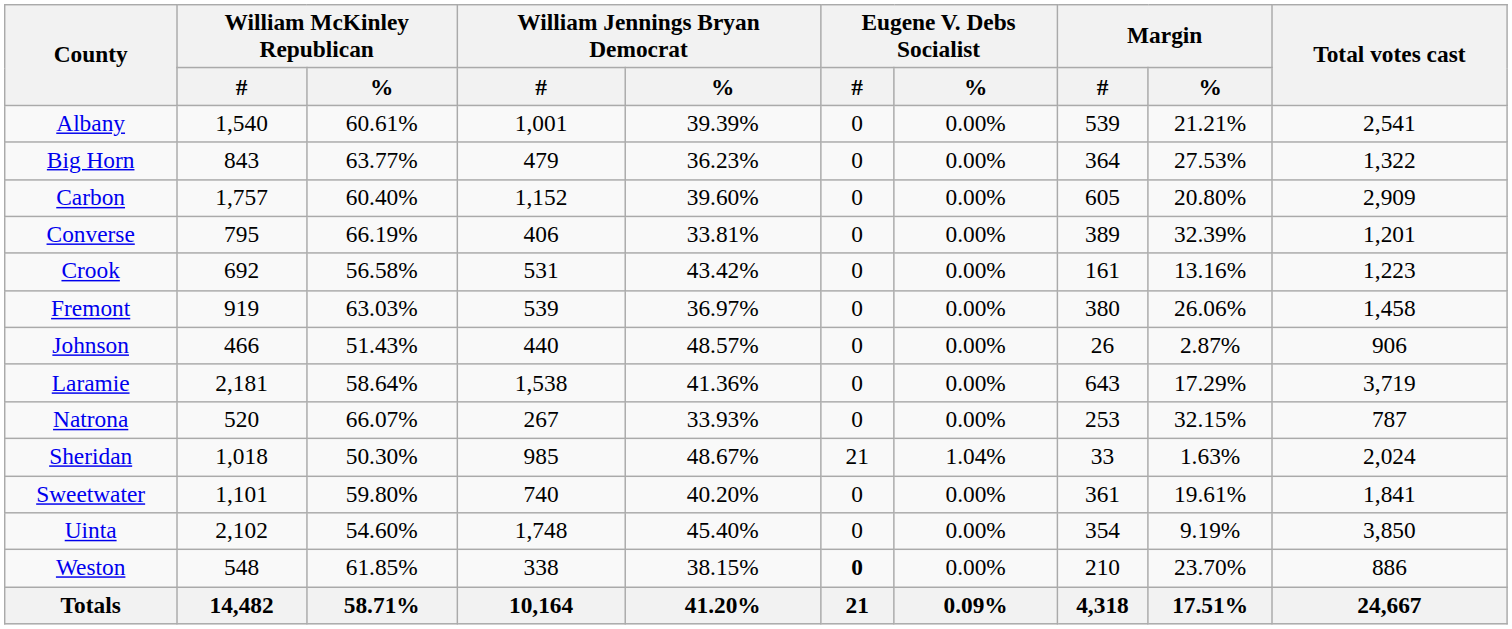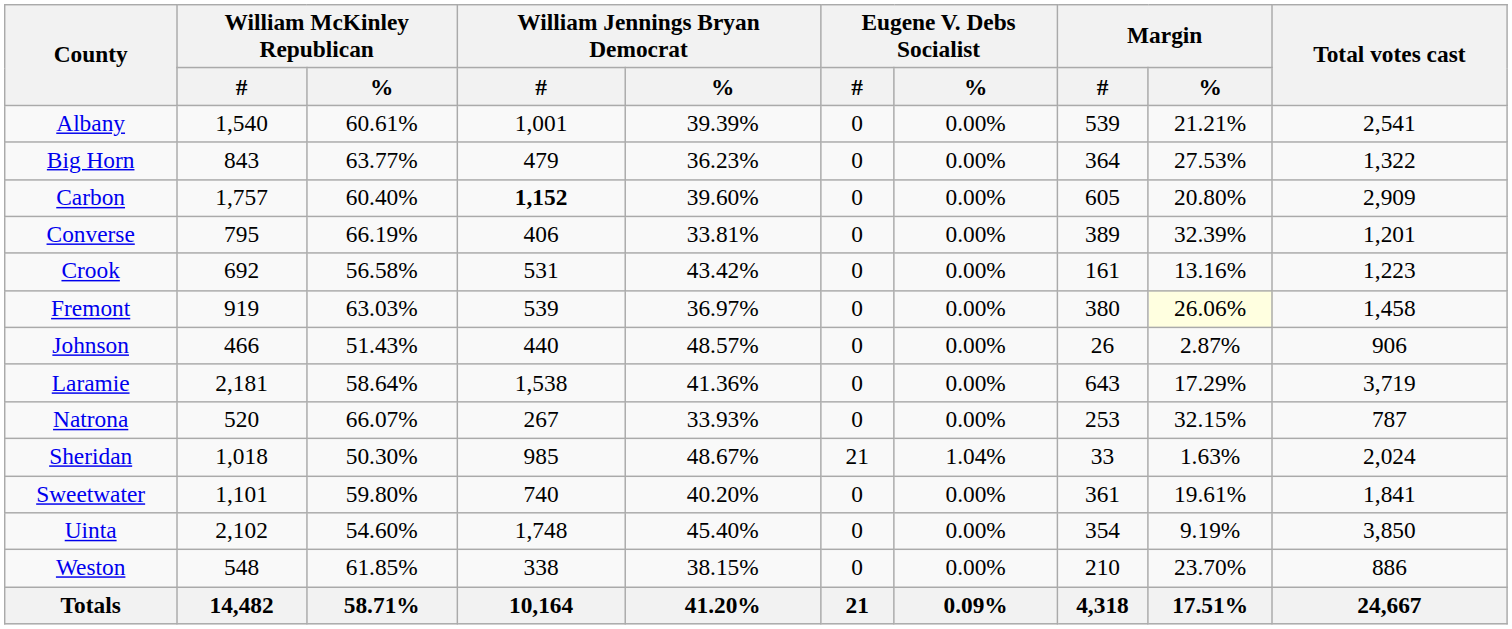(541, 197) normal -> (541, 197) bold
(1210, 308) no background -> (1210, 308) lightyellow background
(857, 567) bold -> (857, 567) normal
